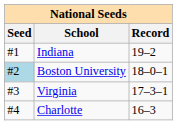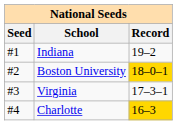(13, 71) lightblue background -> (13, 71) no background
(150, 71) no background -> (150, 71) gold background
(144, 110) no background -> (144, 110) gold background
